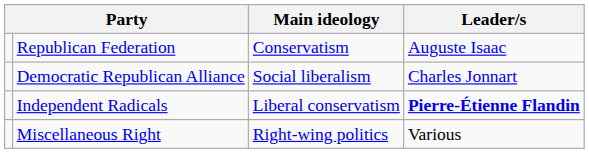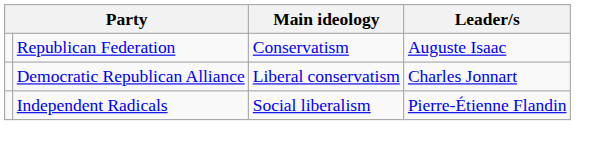(312, 76) Social liberalism -> (326, 76) Liberal conservatism
(326, 105) Liberal conservatism -> (312, 105) Social liberalism
(494, 105) bold -> (487, 105) normal
- row: (89, 134)
